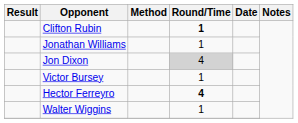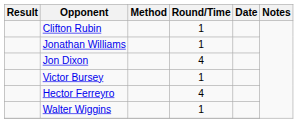(201, 28) bold -> (201, 28) normal
(201, 61) lightgrey background -> (201, 61) no background
(201, 93) bold -> (201, 93) normal
